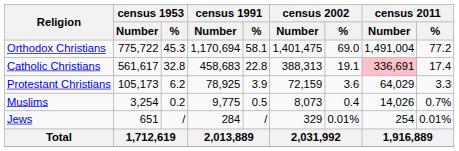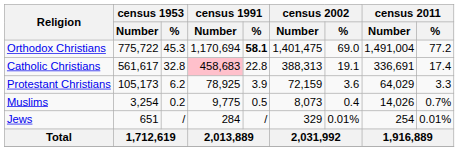(256, 48) normal -> (256, 48) bold
(220, 66) no background -> (220, 66) pink background
(394, 66) pink background -> (394, 66) no background
